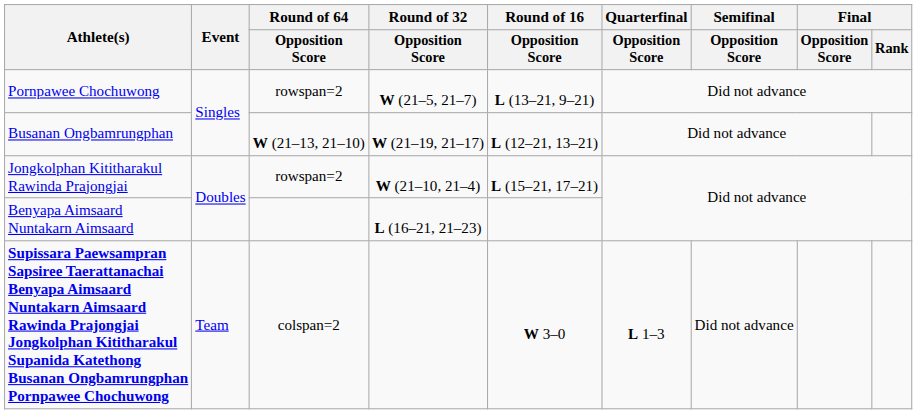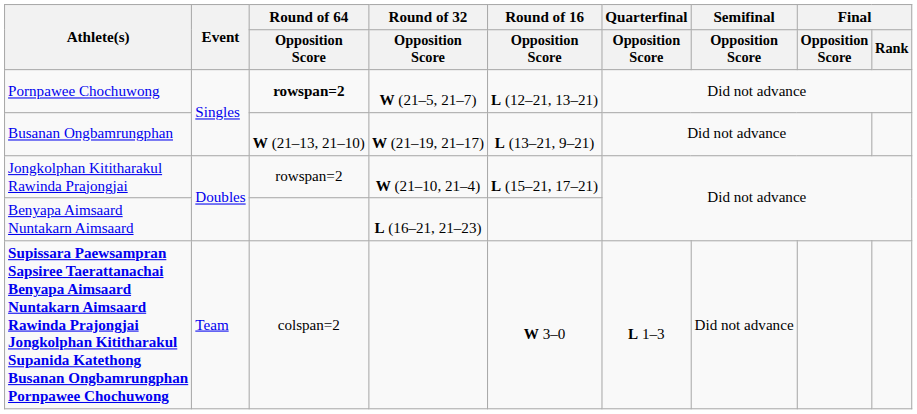(309, 91) normal -> (309, 91) bold
(545, 100) L (13–21, 9–21) -> (545, 100) L (12–21, 13–21)
(545, 143) L (12–21, 13–21) -> (545, 143) L (13–21, 9–21)
